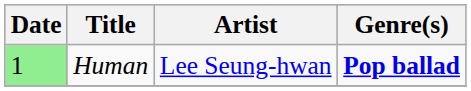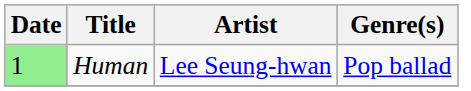(402, 65) bold -> (397, 65) normal
